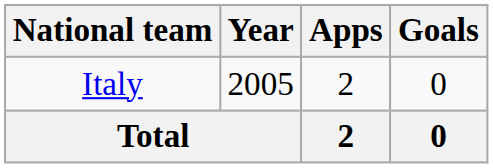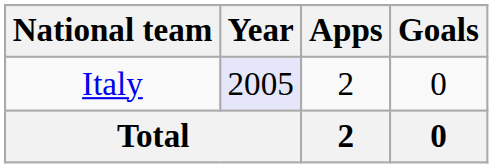(261, 83) no background -> (261, 83) lavender background
